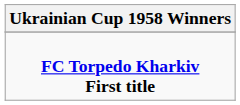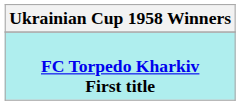(120, 76) no background -> (120, 76) paleturquoise background
